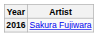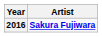(61, 25) normal -> (62, 25) bold
